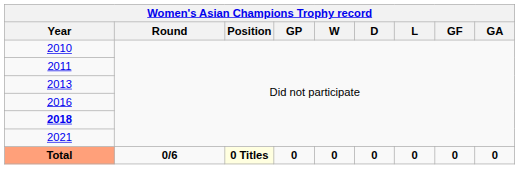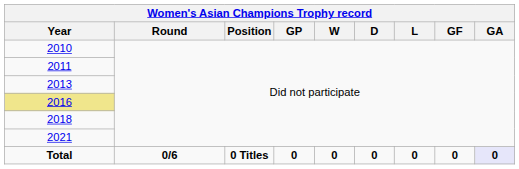(59, 102) no background -> (59, 102) khaki background
(59, 119) bold -> (59, 119) normal
(59, 155) lightsalmon background -> (59, 155) no background
(249, 155) lightyellow background -> (249, 155) no background
(495, 155) no background -> (495, 155) lavender background
